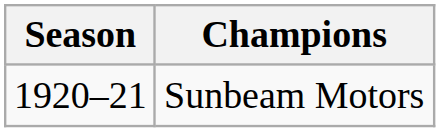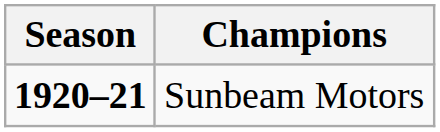(80, 94) normal -> (80, 94) bold
